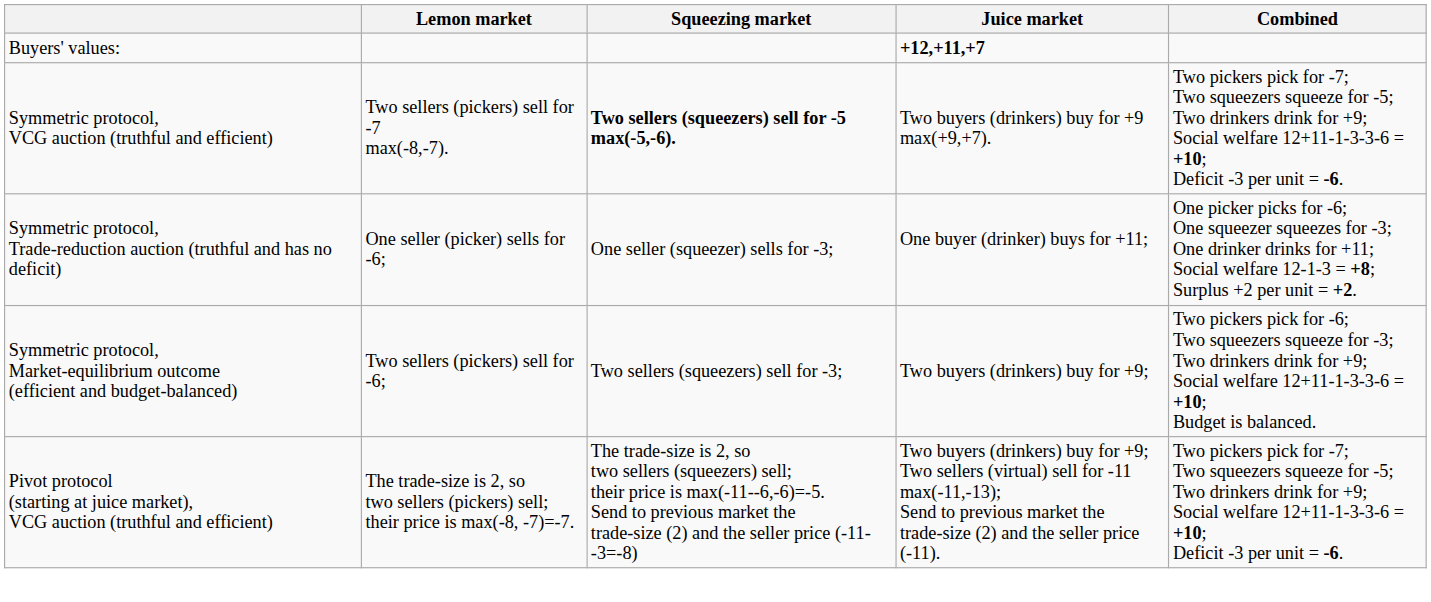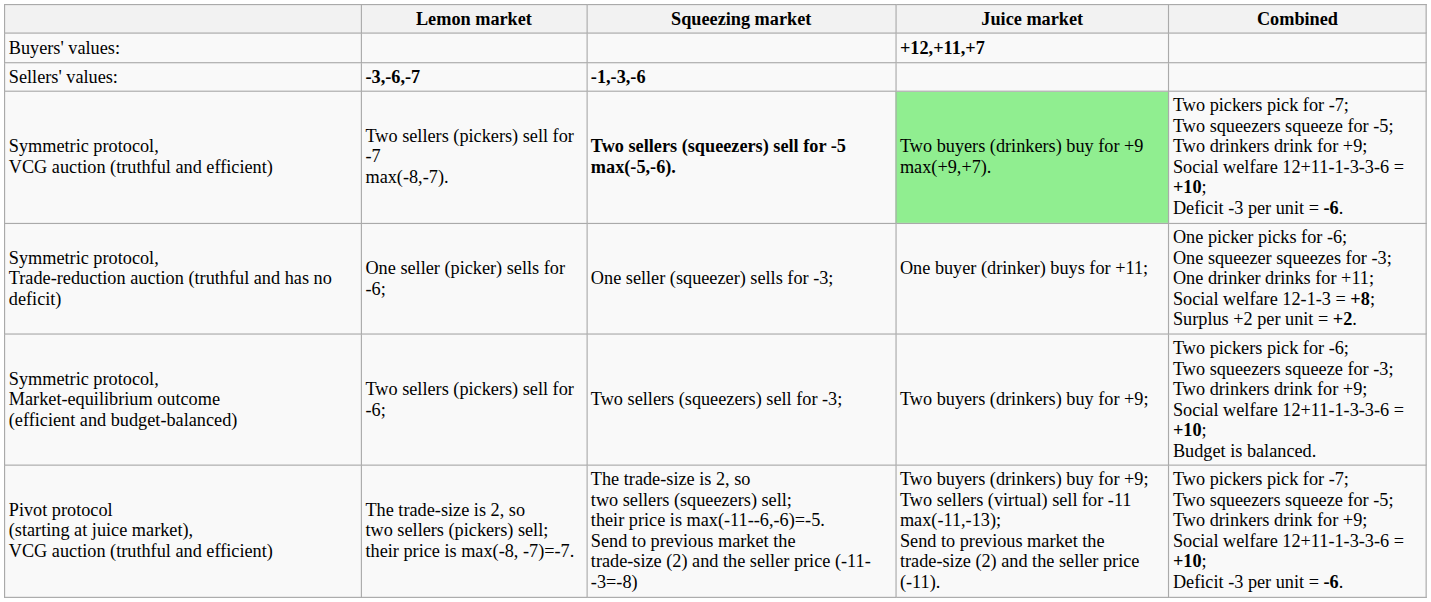+ row: (63, 76)
(1022, 128) no background -> (1022, 157) lightgreen background
